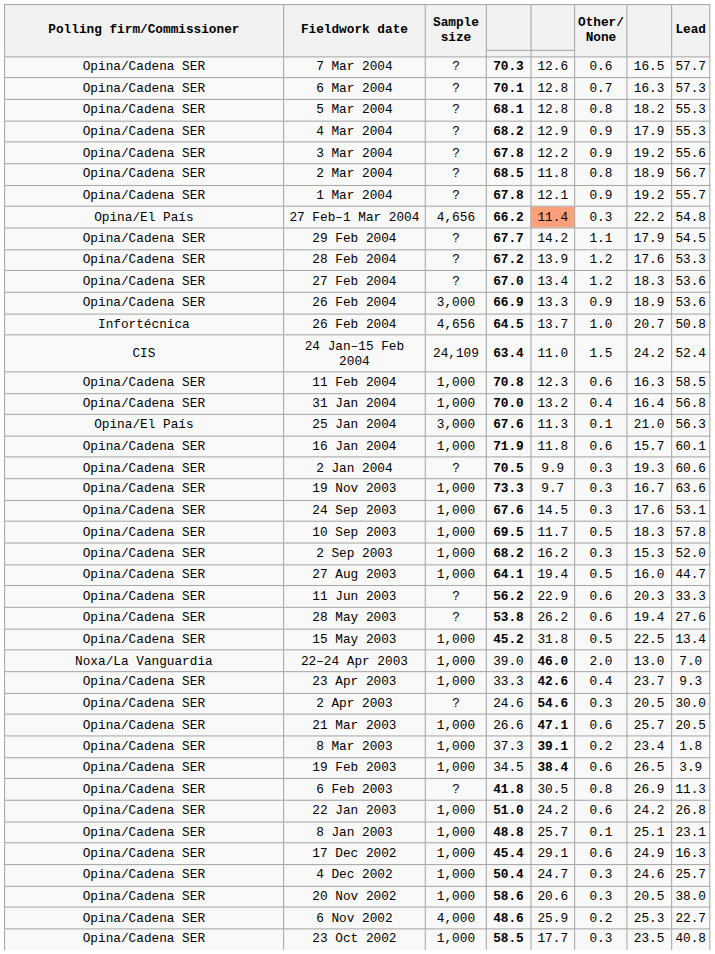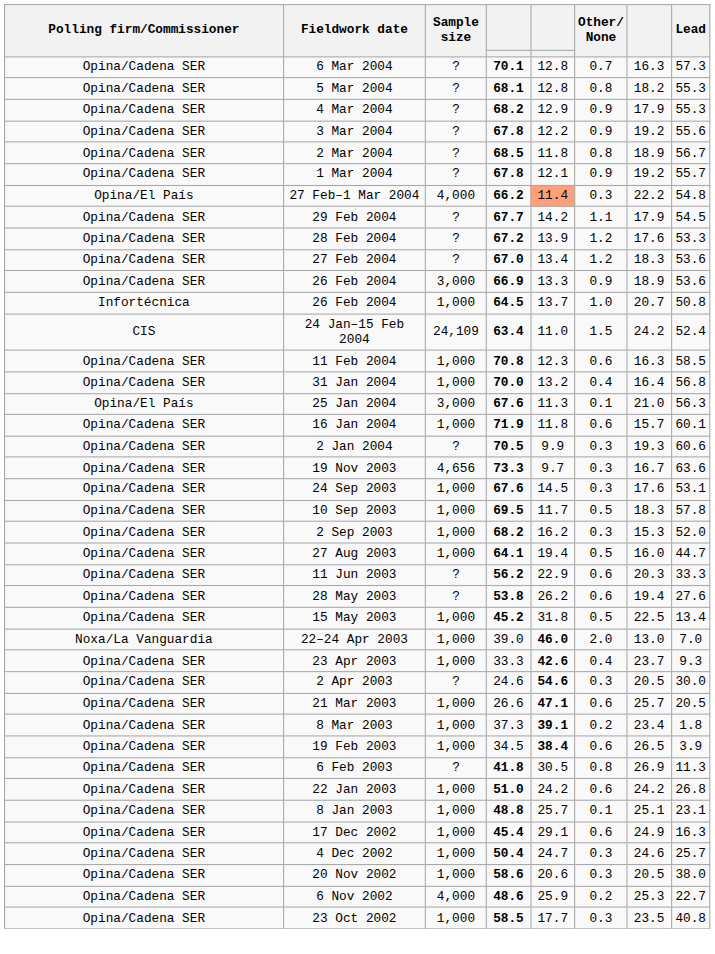- row: (354, 67)
(456, 217) 4,656 -> (456, 195) 4,000
(456, 324) 4,656 -> (456, 303) 1,000
(456, 489) 1,000 -> (456, 468) 4,656
